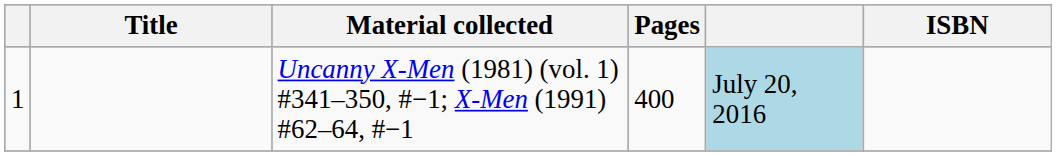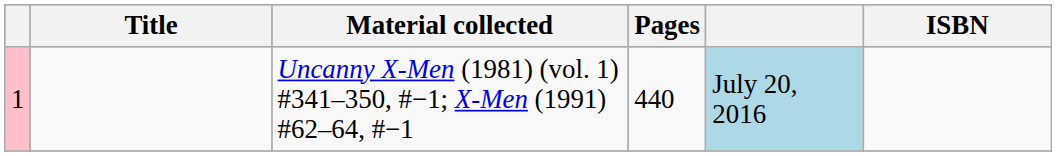(18, 98) no background -> (18, 98) pink background
(654, 98) 400 -> (654, 98) 440
